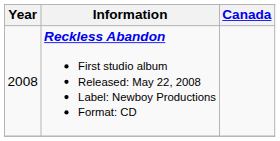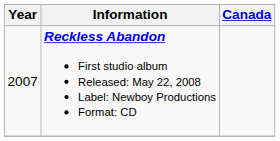(23, 81) 2008 -> (23, 81) 2007
